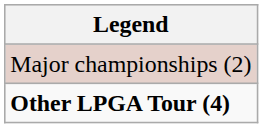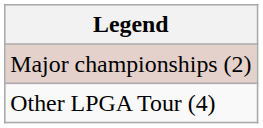(120, 103) bold -> (113, 103) normal
